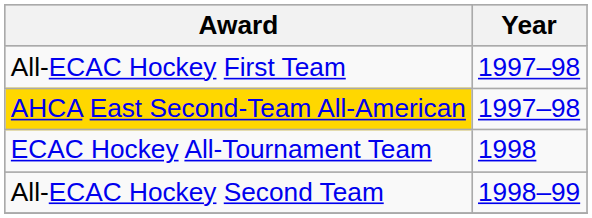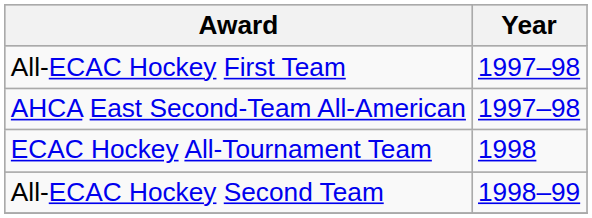(238, 108) gold background -> (238, 108) no background
